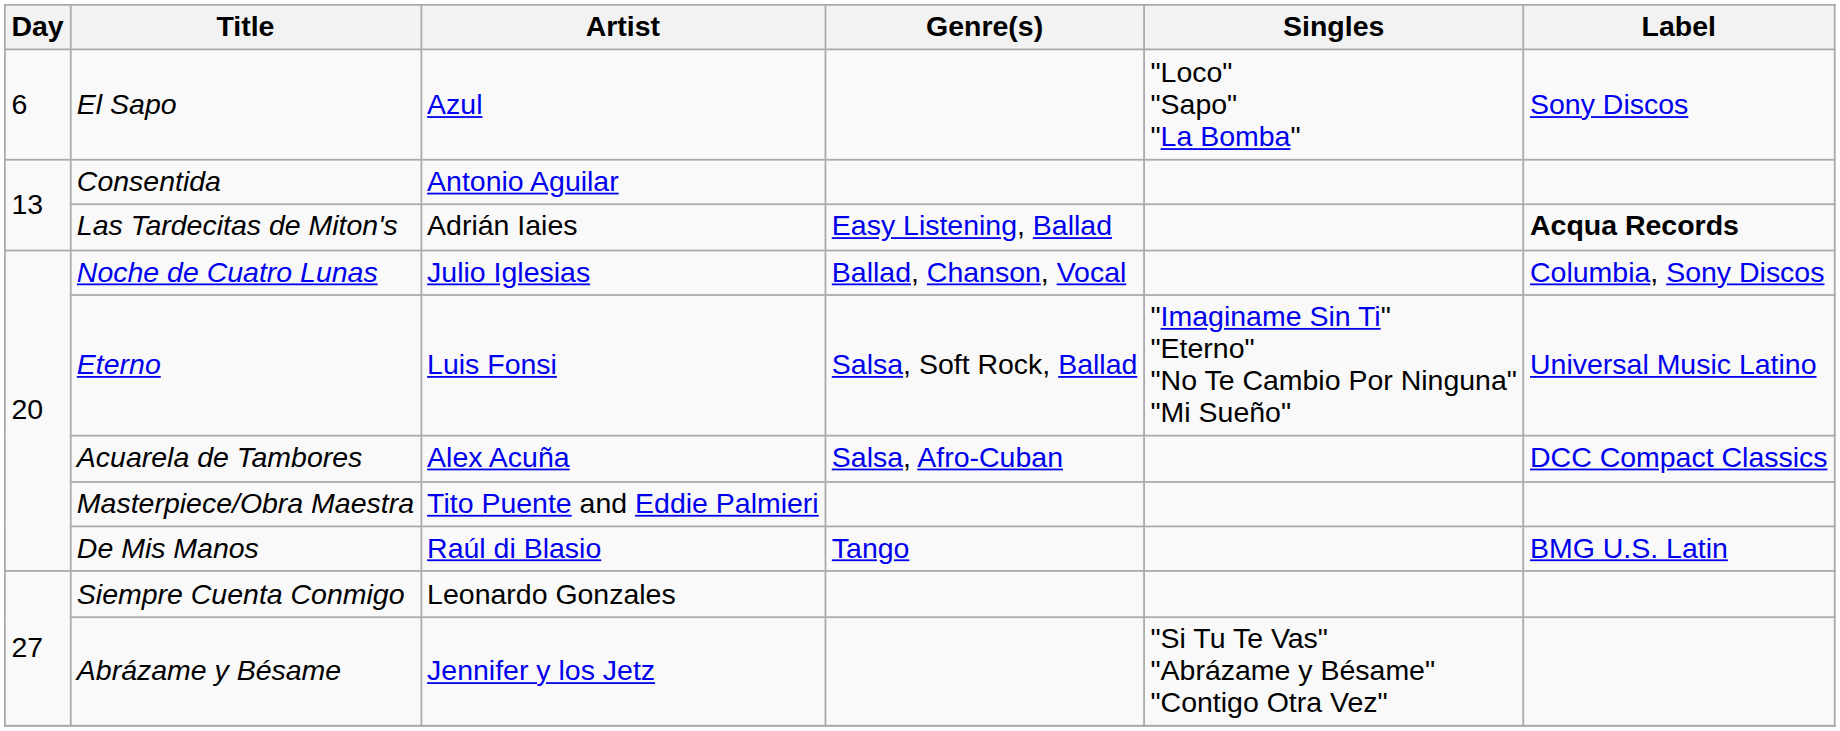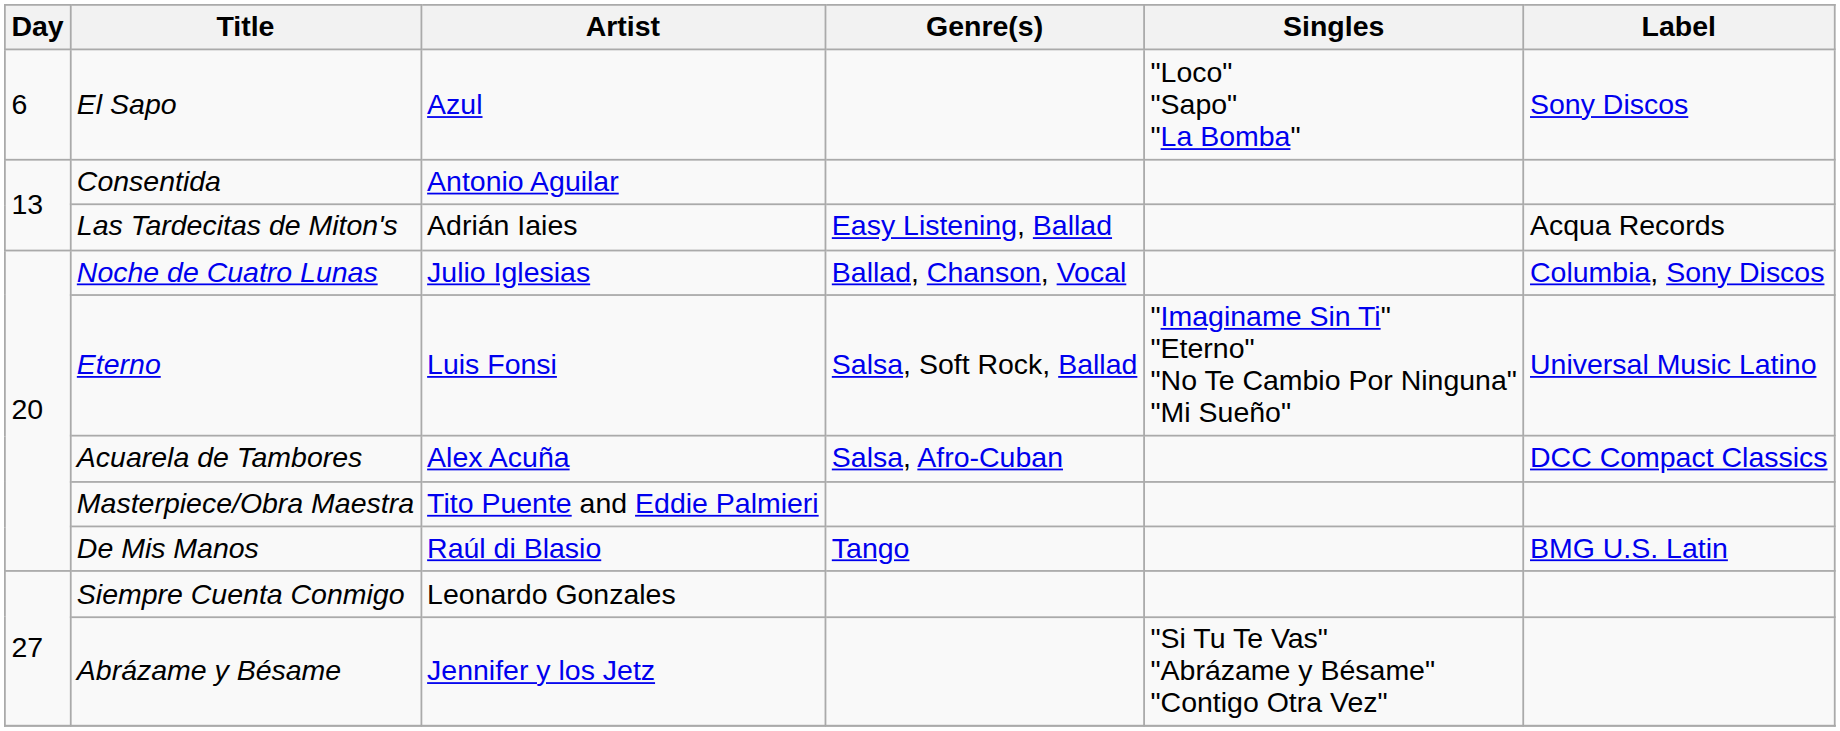(1634, 226) bold -> (1627, 226) normal
